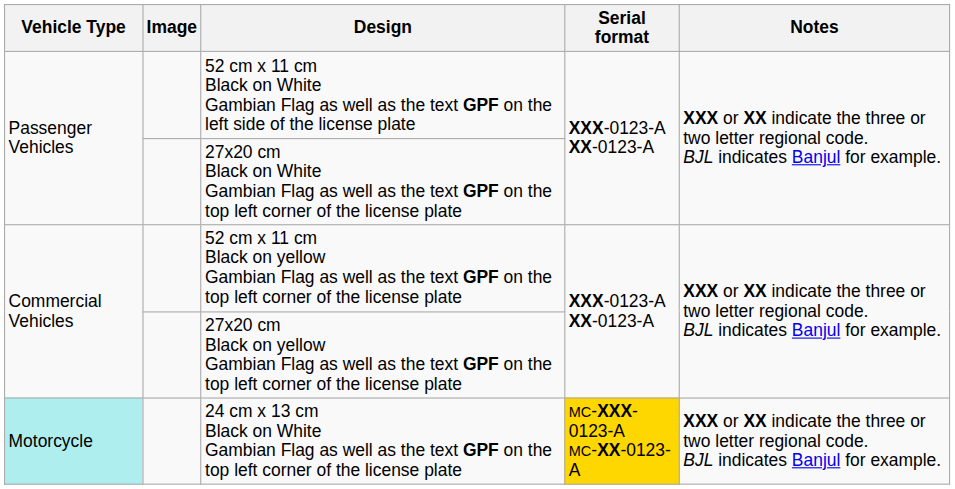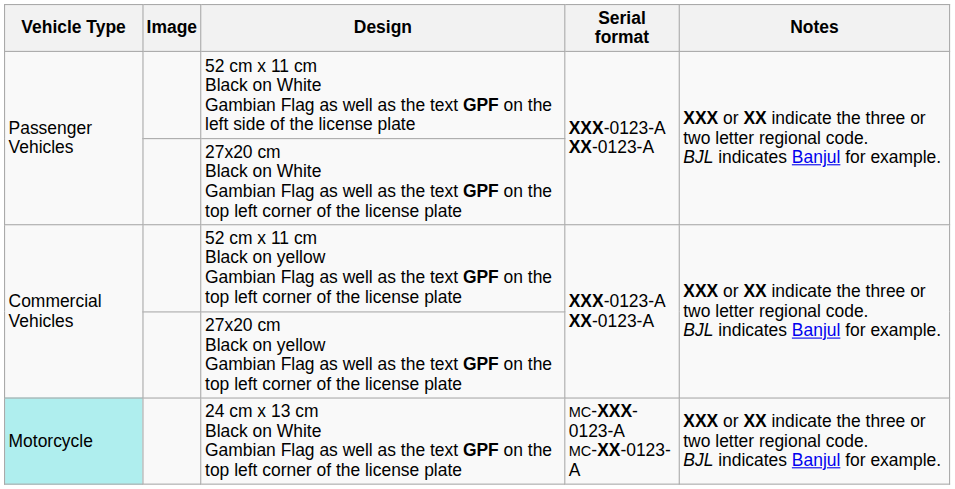(620, 441) gold background -> (620, 441) no background
